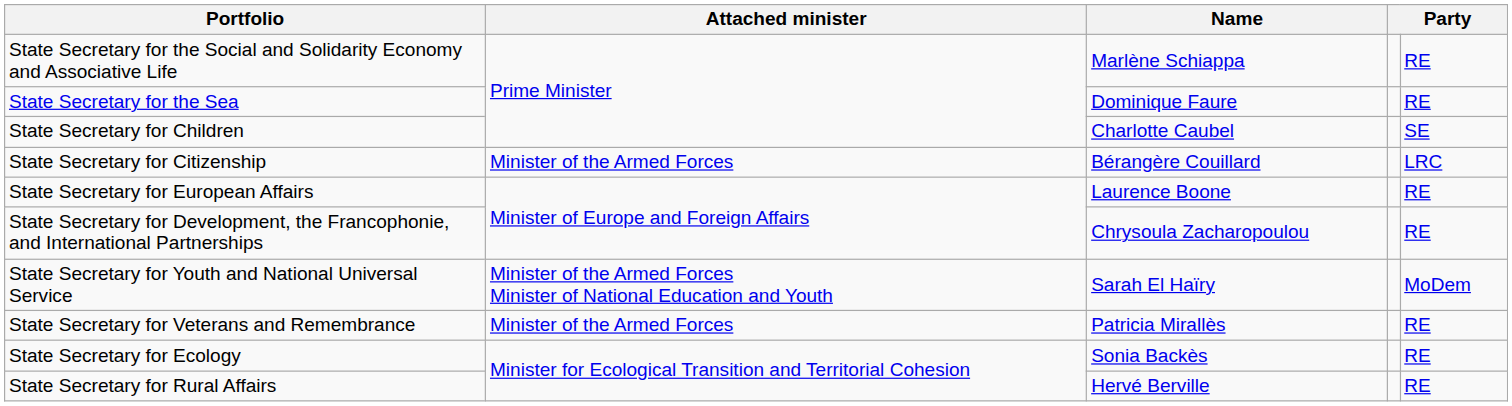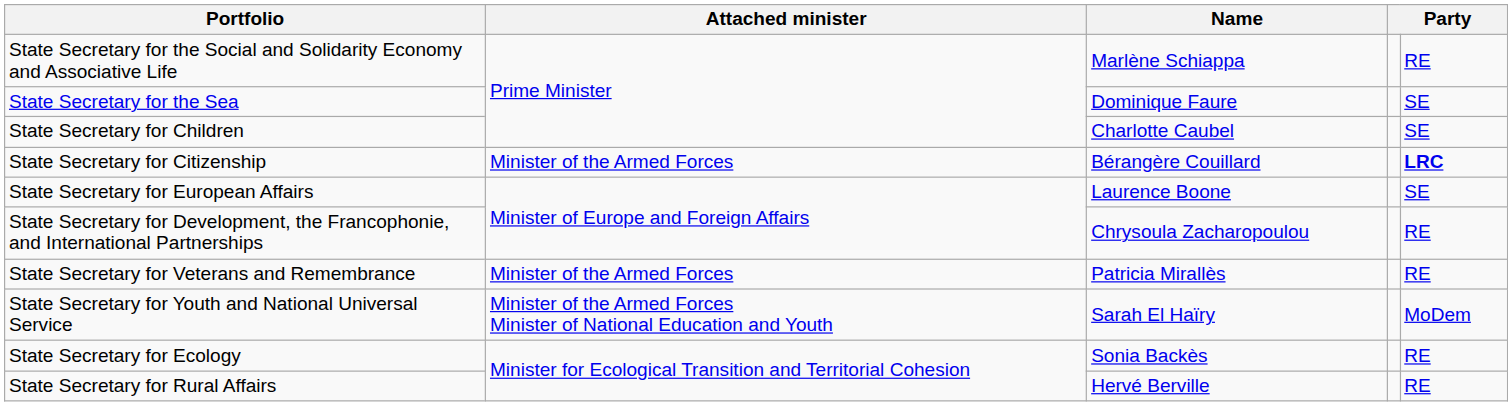(1417, 101) RE -> (1417, 101) SE
(1423, 161) normal -> (1424, 161) bold
(1417, 191) RE -> (1417, 191) SE
rows swapped: (213, 284) <-> (212, 325)
